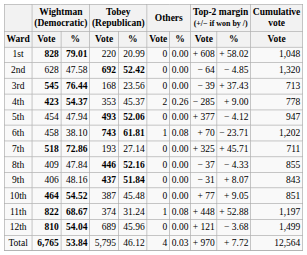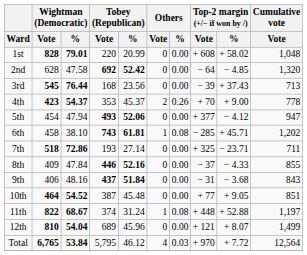(204, 102) − 285 -> (206, 102) + 70
(206, 133) + 70 -> (204, 133) − 285
(234, 133) − 23.71 -> (234, 133) + 45.71
(234, 149) + 45.71 -> (234, 149) − 23.71
(236, 180) + 8.07 -> (236, 180) − 3.68
(236, 227) − 3.68 -> (236, 227) + 8.07
